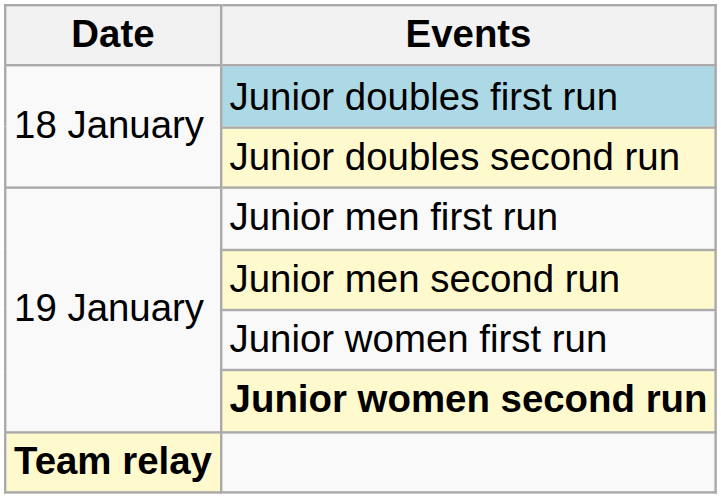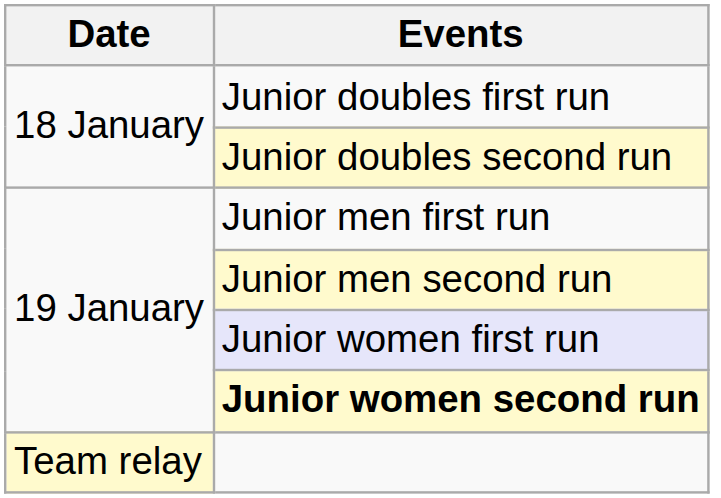(424, 95) lightblue background -> (416, 95) no background
(418, 339) no background -> (411, 339) lavender background
(113, 461) bold -> (108, 461) normal
